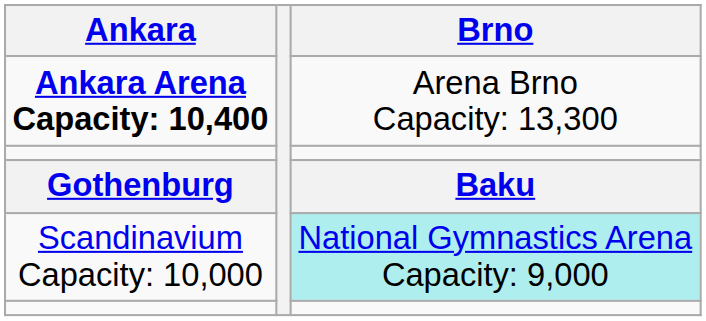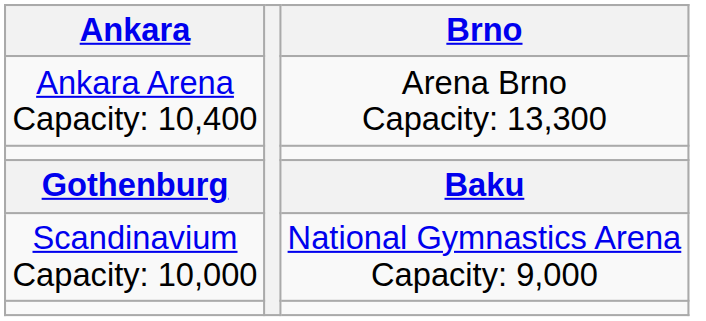(140, 100) bold -> (135, 100) normal
(495, 255) paleturquoise background -> (484, 255) no background
